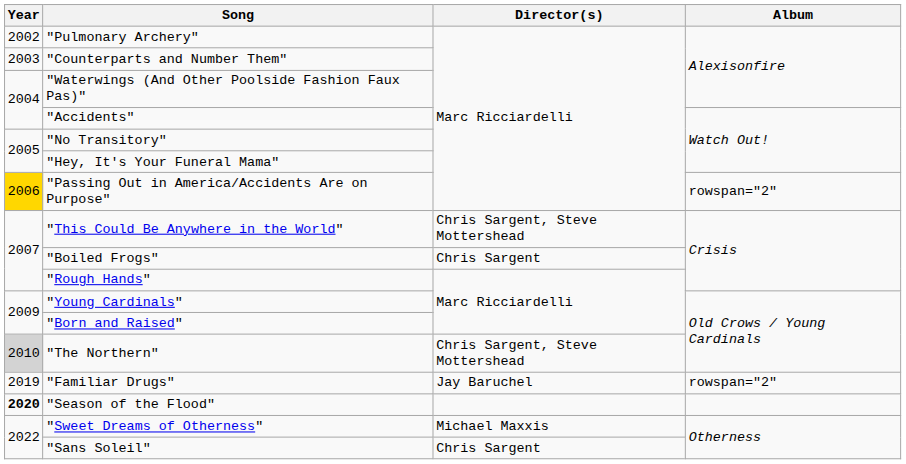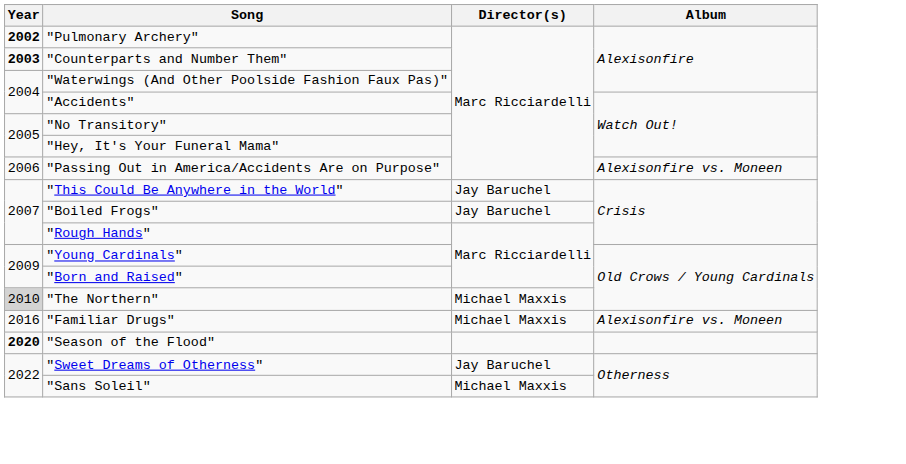(24, 37) normal -> (24, 37) bold
(24, 59) normal -> (24, 59) bold
(24, 191) gold background -> (24, 168) no background
(733, 191) rowspan="2" -> (690, 168) Alexisonfire vs. Moneen
(517, 229) Chris Sargent, Steve Mottershead -> (503, 190) Jay Baruchel
(488, 258) Chris Sargent -> (503, 212) Jay Baruchel
(517, 353) Chris Sargent, Steve Mottershead -> (511, 299) Michael Maxxis
(24, 383) 2019 -> (24, 321) 2016
(484, 383) Jay Baruchel -> (511, 321) Michael Maxxis
(733, 383) rowspan="2" -> (690, 321) Alexisonfire vs. Moneen
(492, 426) Michael Maxxis -> (503, 365) Jay Baruchel
(488, 448) Chris Sargent -> (511, 386) Michael Maxxis
